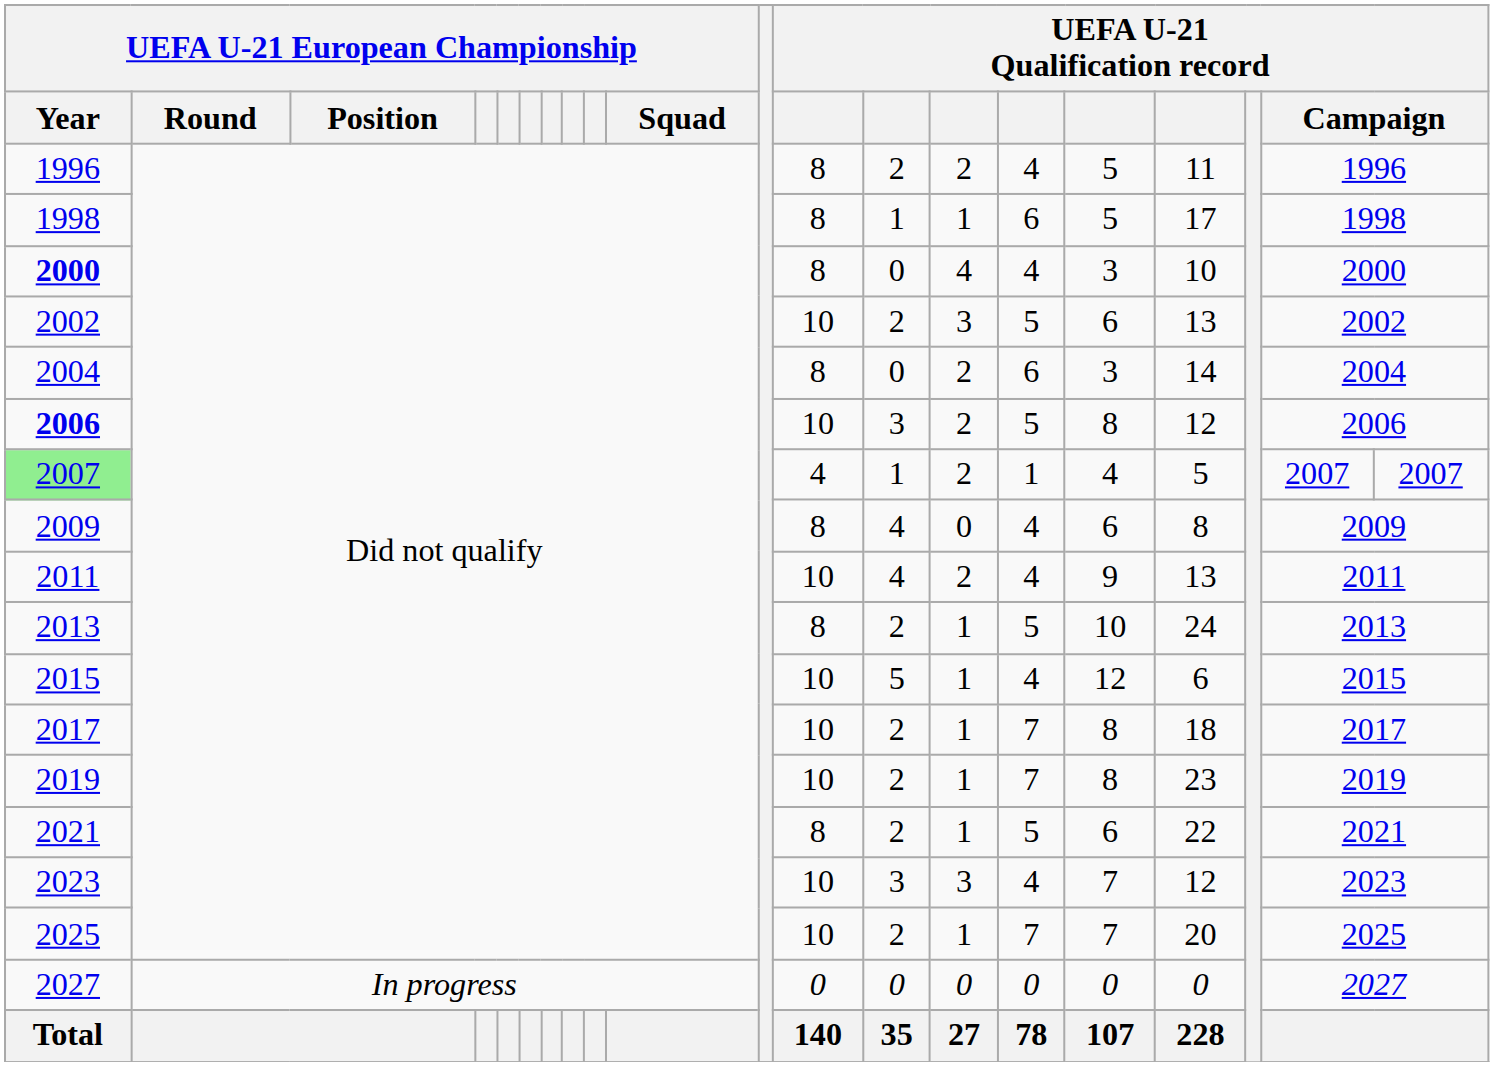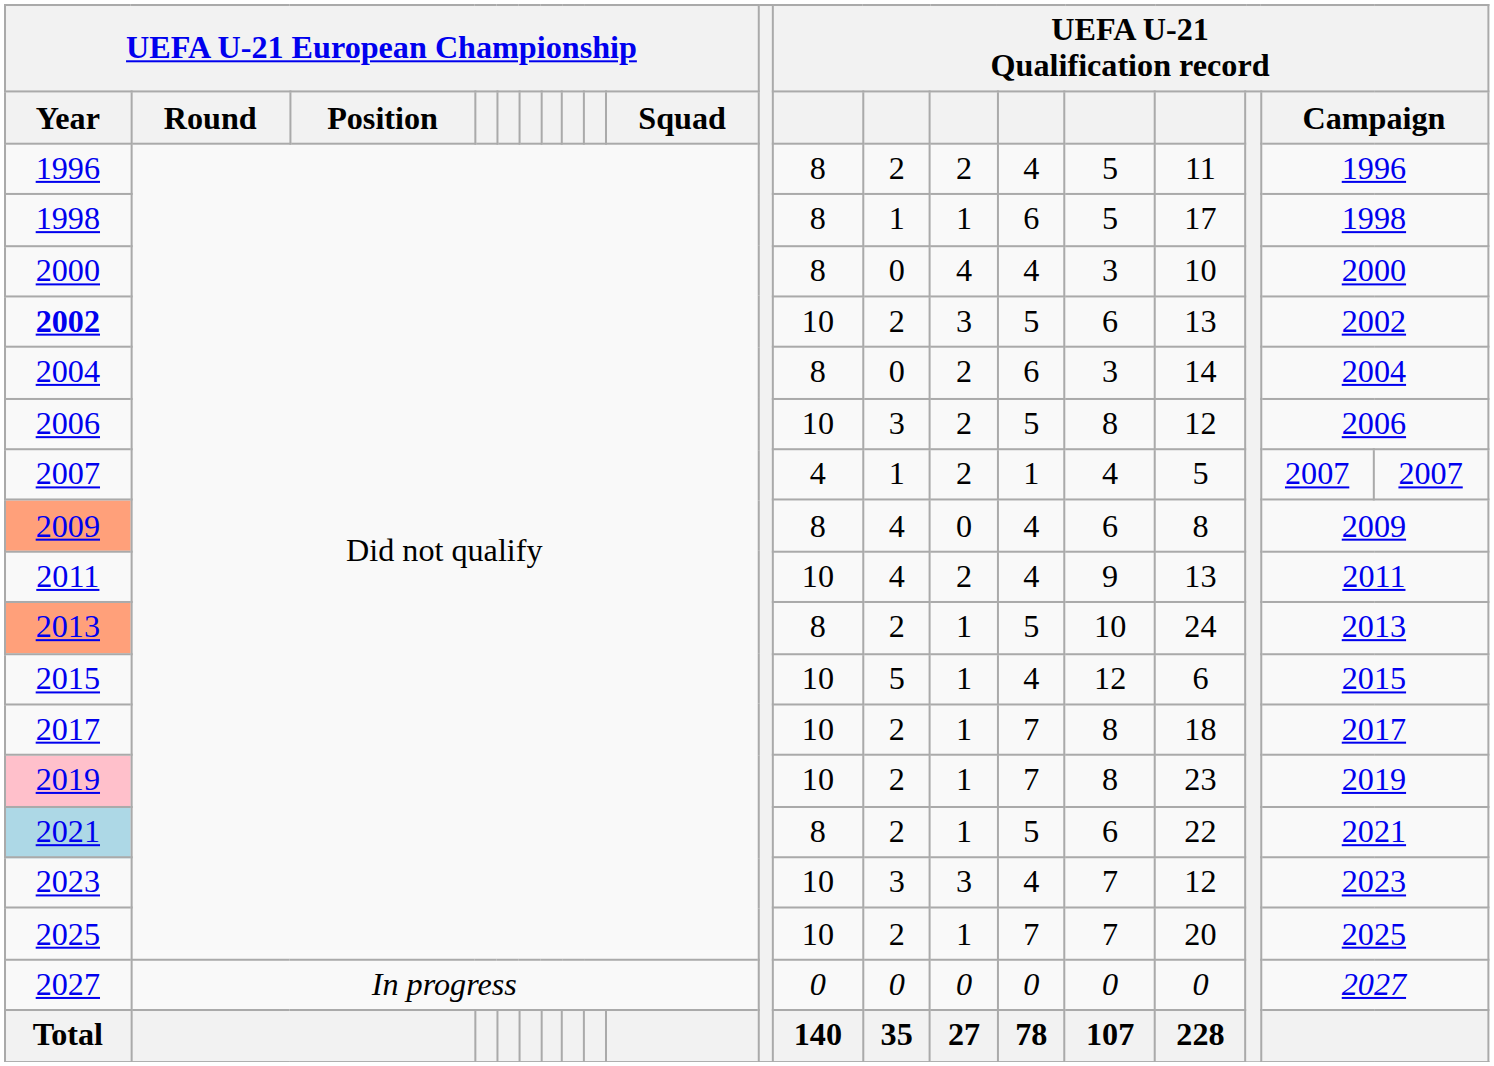(68, 270) bold -> (68, 270) normal
(68, 321) normal -> (68, 321) bold
(68, 423) bold -> (68, 423) normal
(68, 474) lightgreen background -> (68, 474) no background
(68, 525) no background -> (68, 525) lightsalmon background
(68, 627) no background -> (68, 627) lightsalmon background
(68, 780) no background -> (68, 780) pink background
(68, 831) no background -> (68, 831) lightblue background
